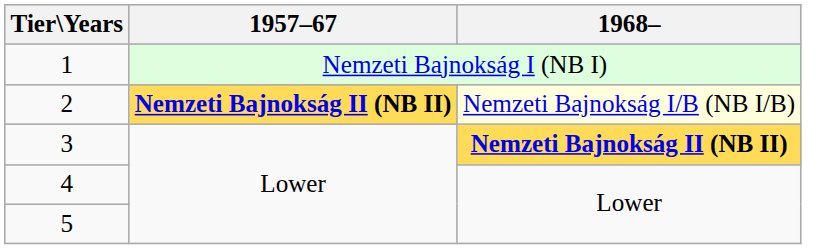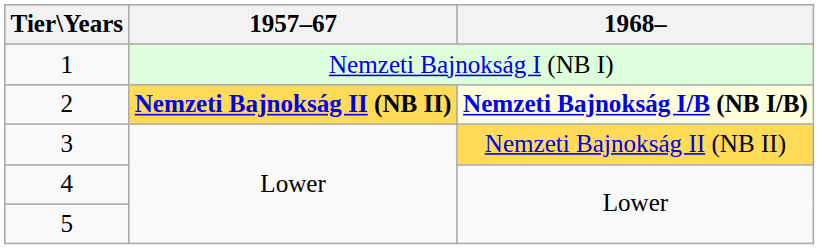(629, 104) normal -> (635, 104) bold
(629, 143) bold -> (635, 143) normal
